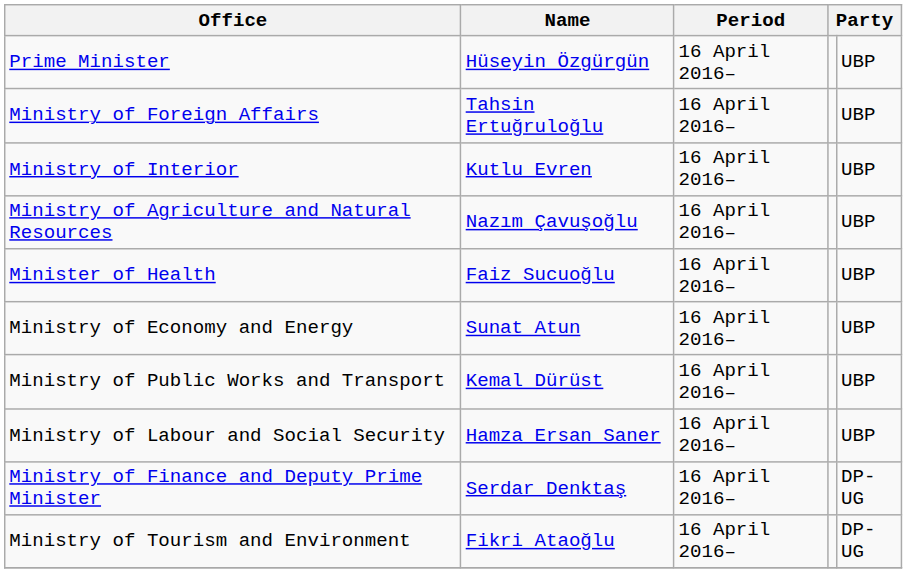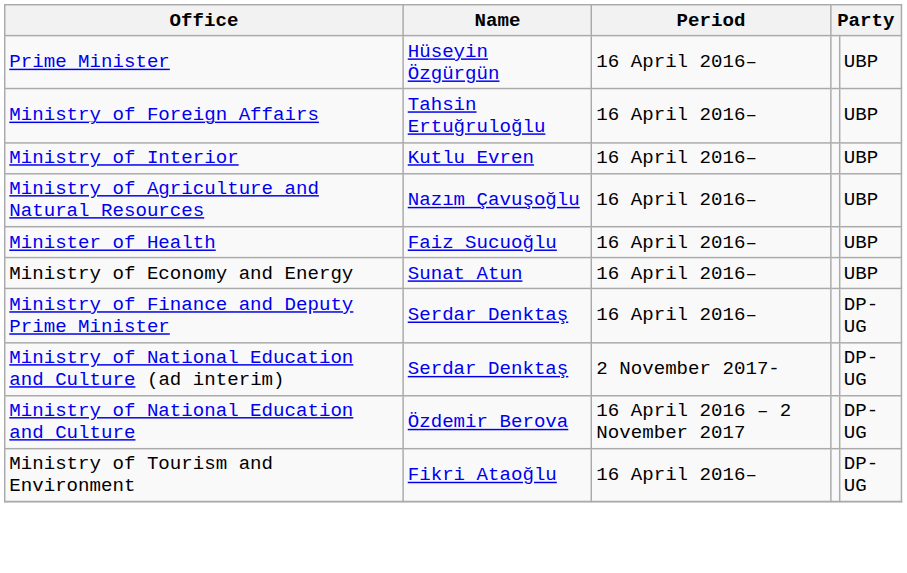- row: (227, 382)
- row: (227, 435)
+ row: (181, 369)
+ row: (181, 422)
